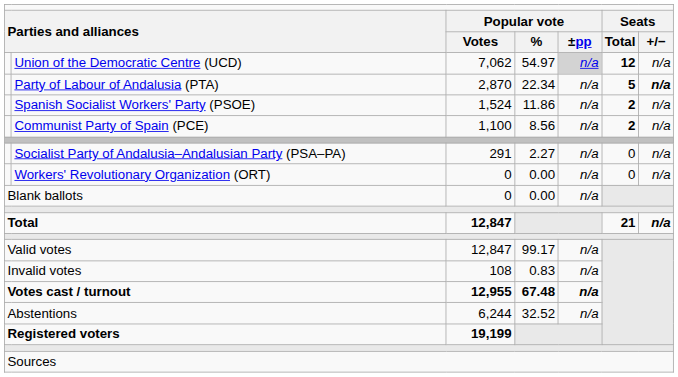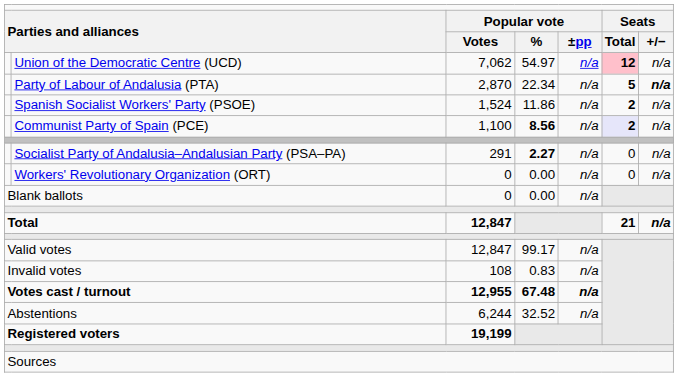(589, 63) lightgrey background -> (589, 63) no background
(628, 63) no background -> (628, 63) pink background
(542, 126) normal -> (542, 126) bold
(632, 126) no background -> (632, 126) lavender background
(542, 153) normal -> (542, 153) bold
